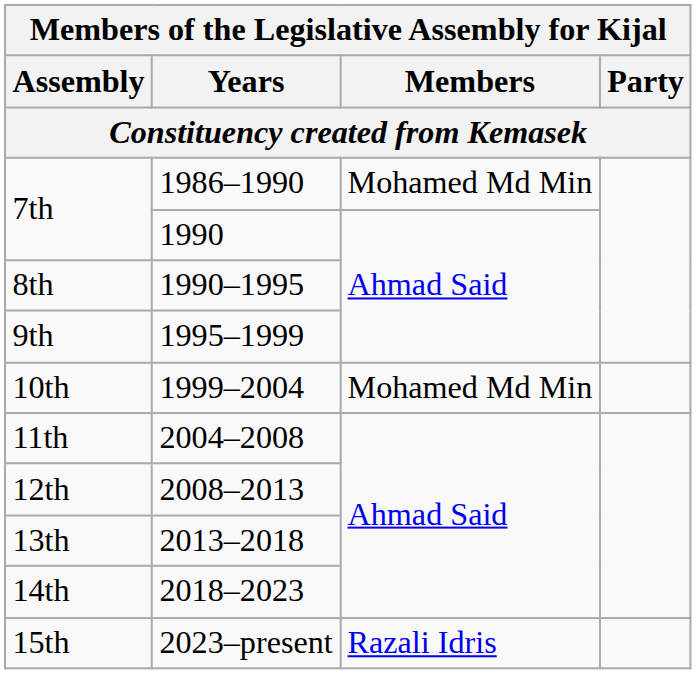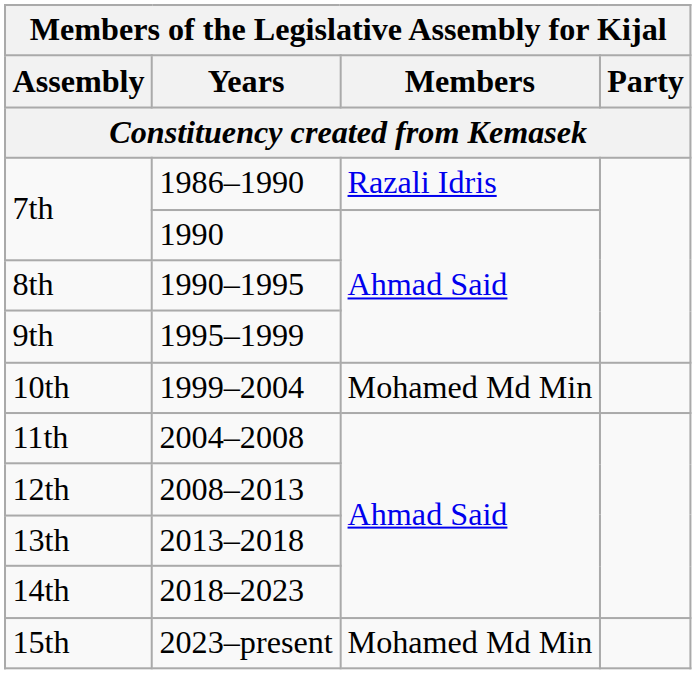(470, 183) Mohamed Md Min -> (422, 183) Razali Idris
(422, 642) Razali Idris -> (470, 642) Mohamed Md Min
